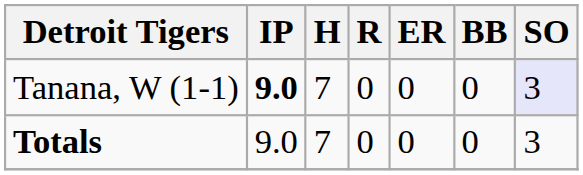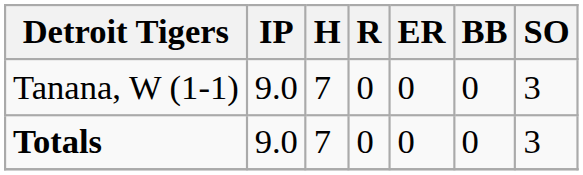(276, 86) bold -> (276, 86) normal
(532, 86) lavender background -> (532, 86) no background
